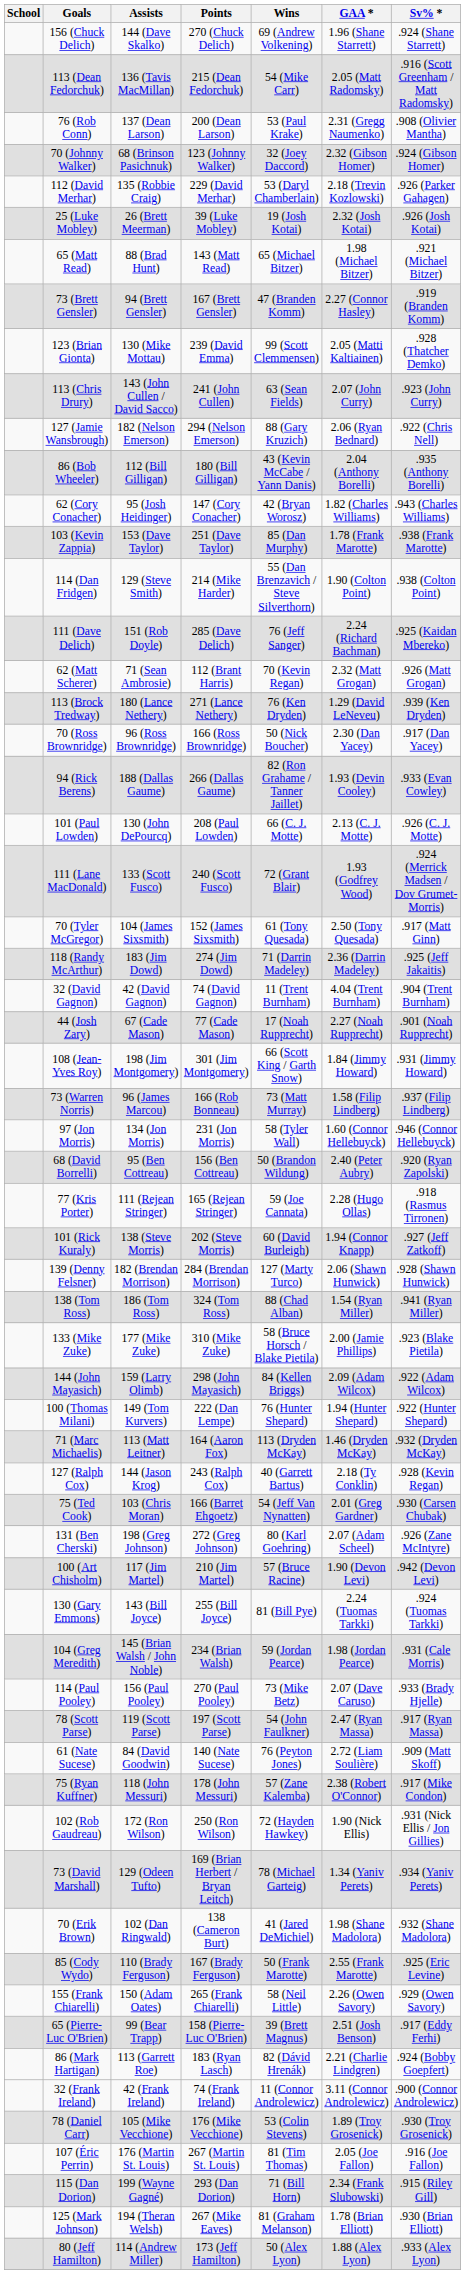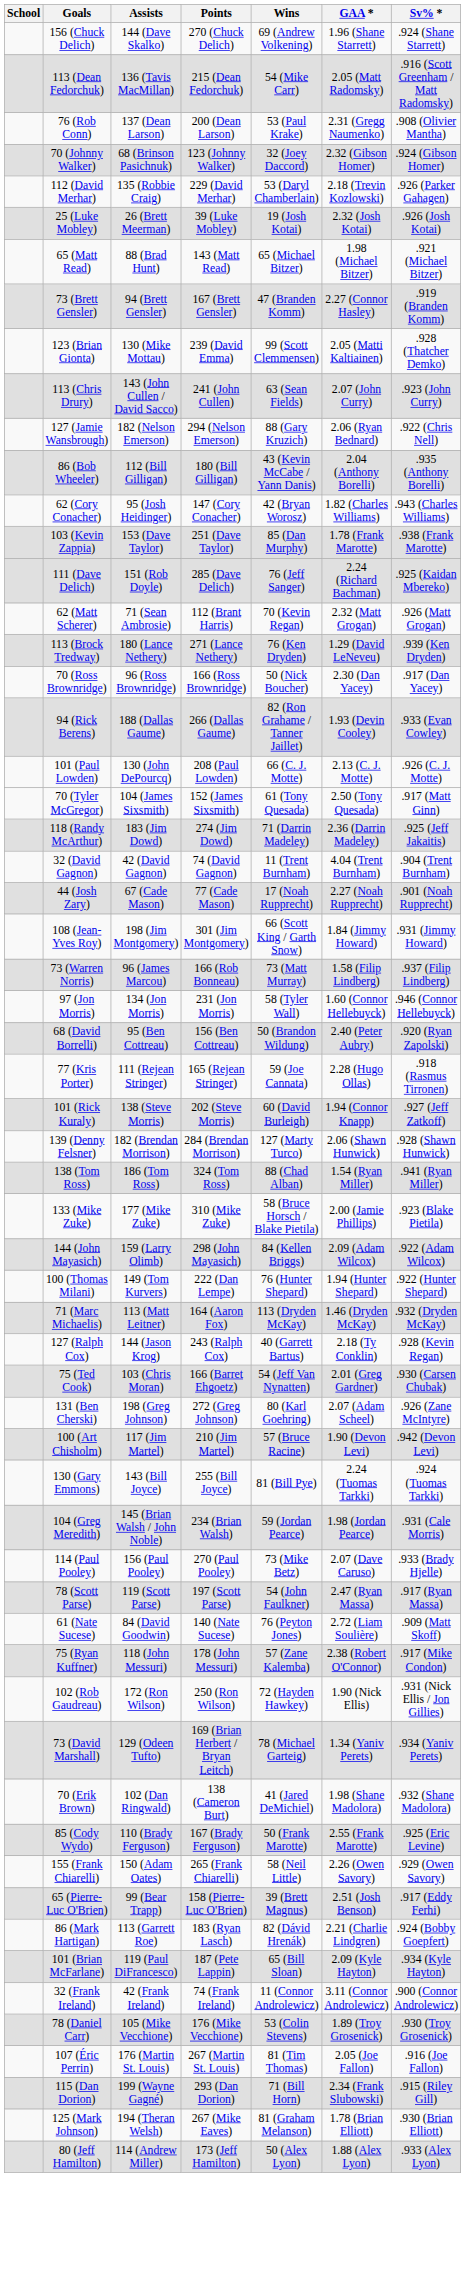- row: (77, 587)
- row: (77, 881)
+ row: (77, 1966)
